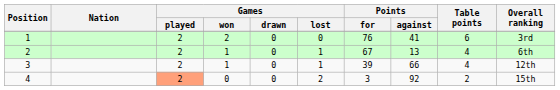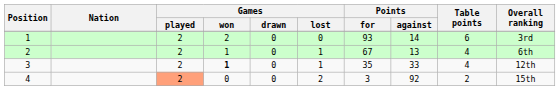(367, 38) 76 -> (367, 38) 93
(414, 38) 41 -> (414, 38) 14
(227, 65) normal -> (227, 65) bold
(367, 65) 39 -> (367, 65) 35
(414, 65) 66 -> (414, 65) 33
